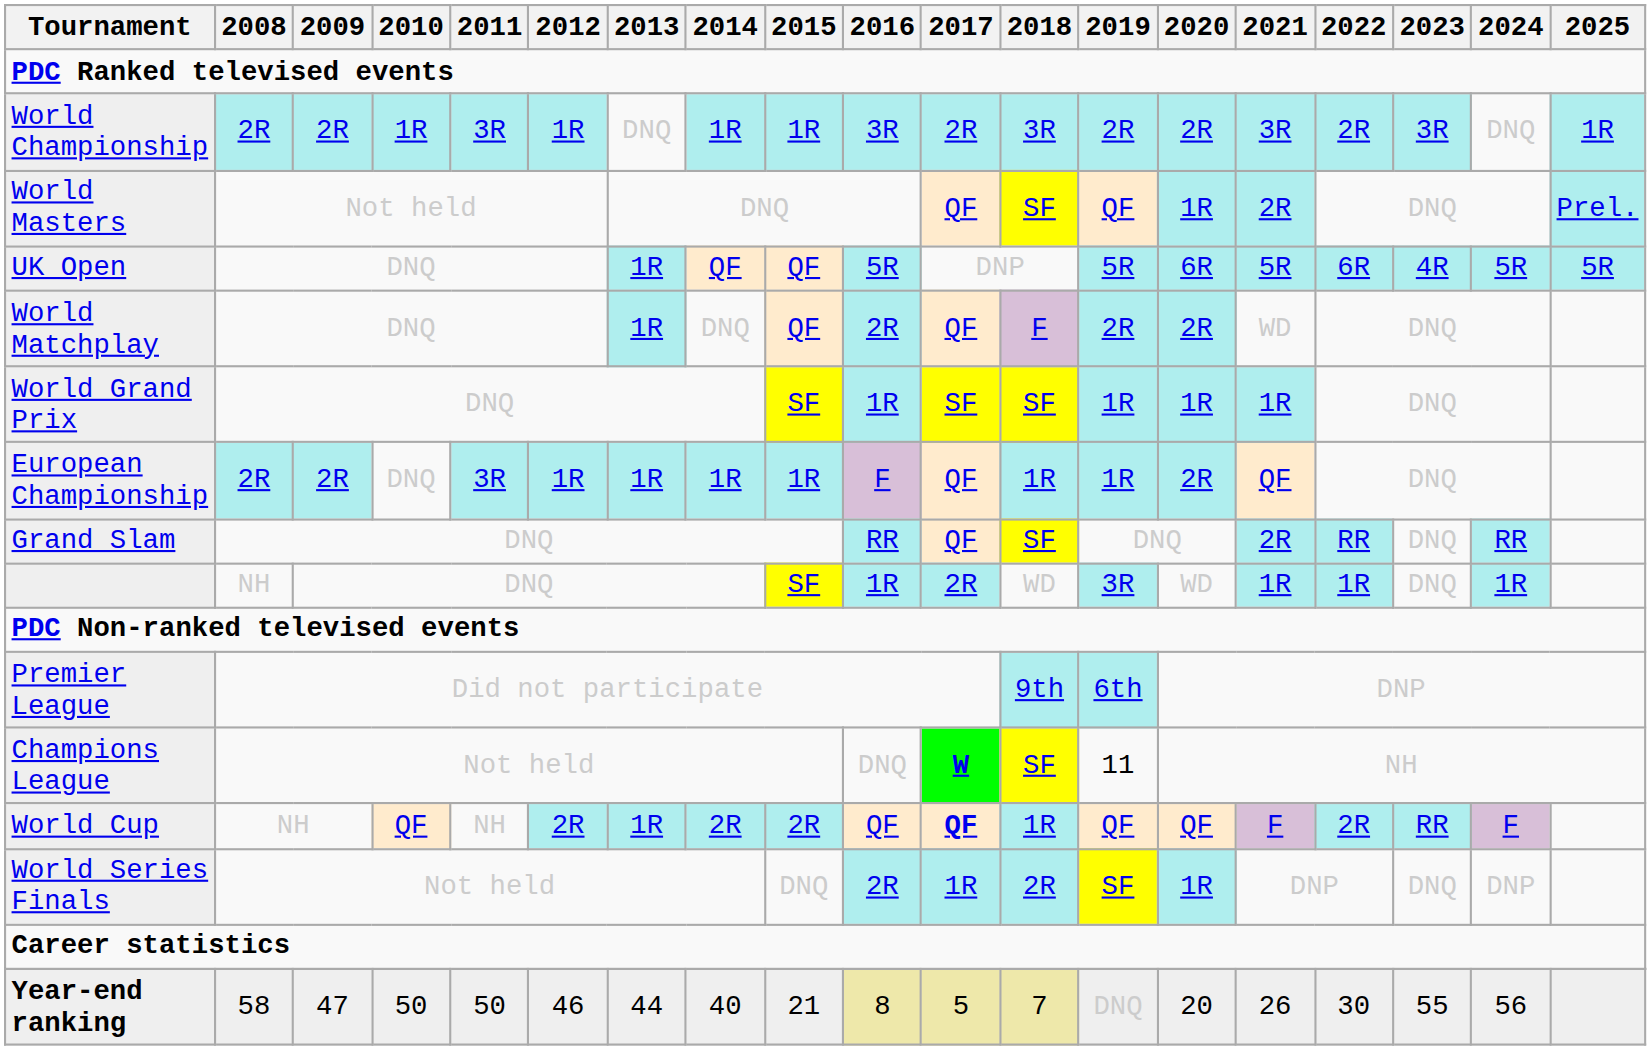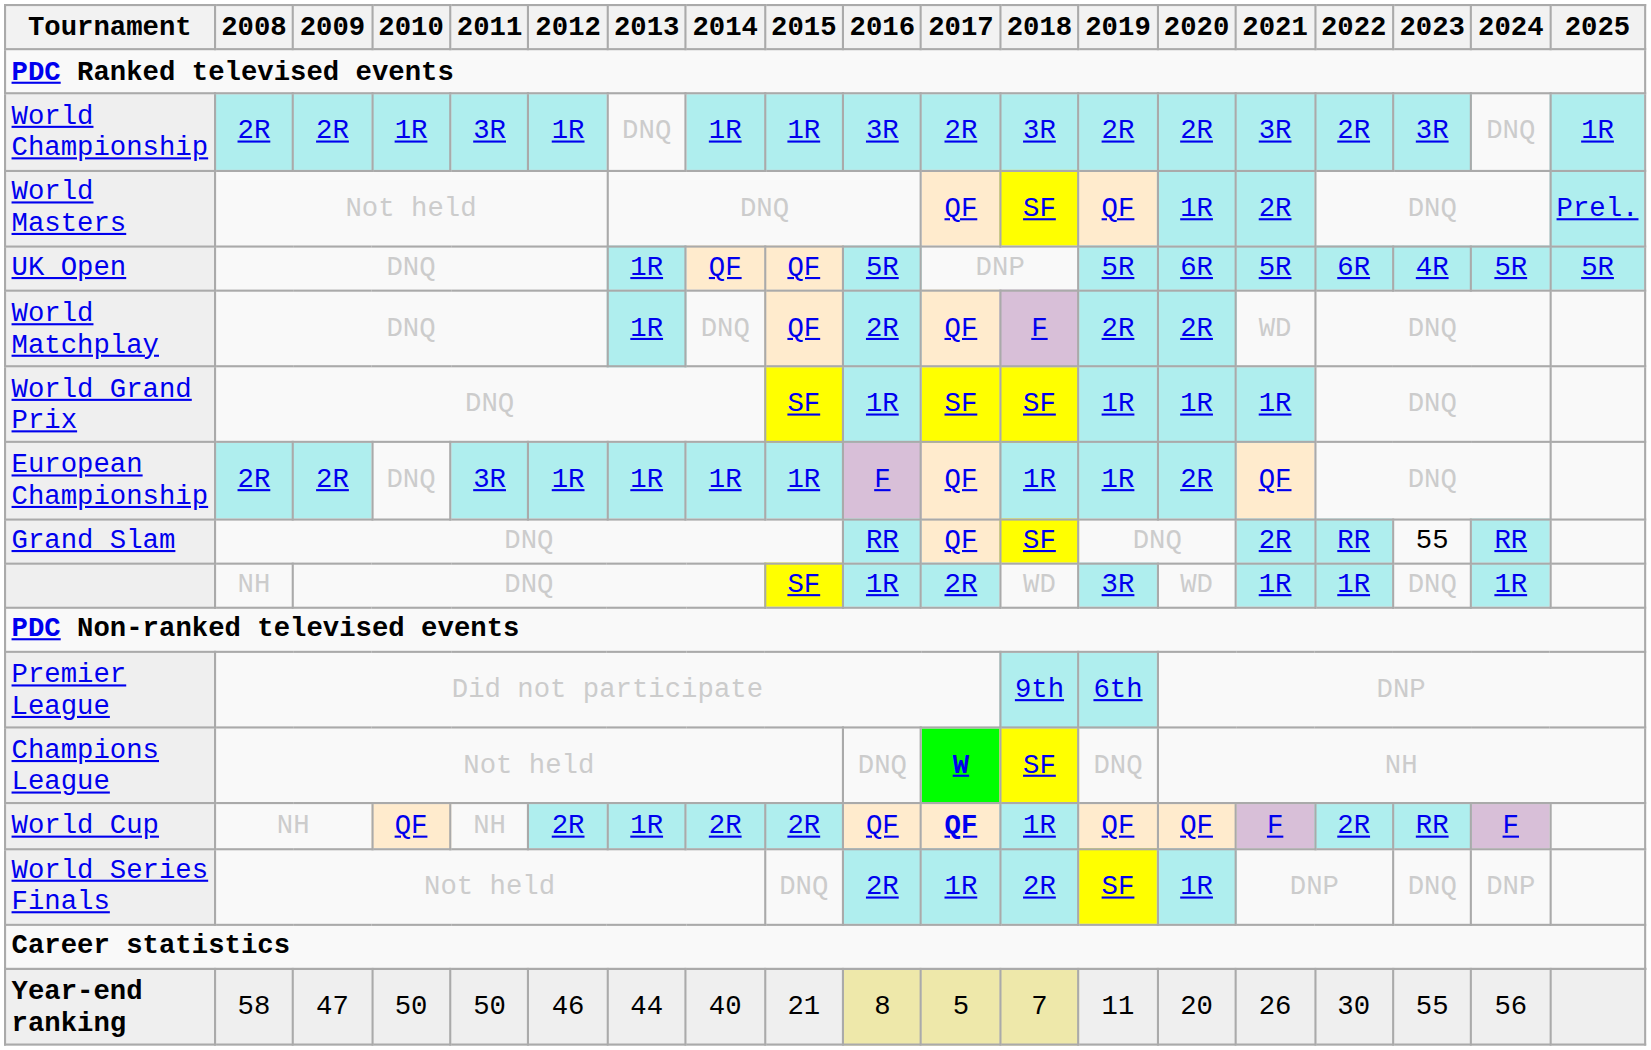(1432, 541) DNQ -> (1432, 541) 55
(1118, 766) 11 -> (1118, 766) DNQ
(1118, 1007) DNQ -> (1118, 1007) 11
